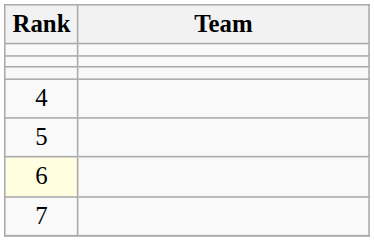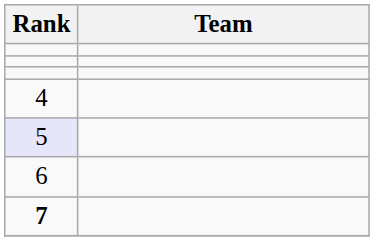(41, 137) no background -> (41, 137) lavender background
(41, 176) lightyellow background -> (41, 176) no background
(41, 215) normal -> (41, 215) bold
